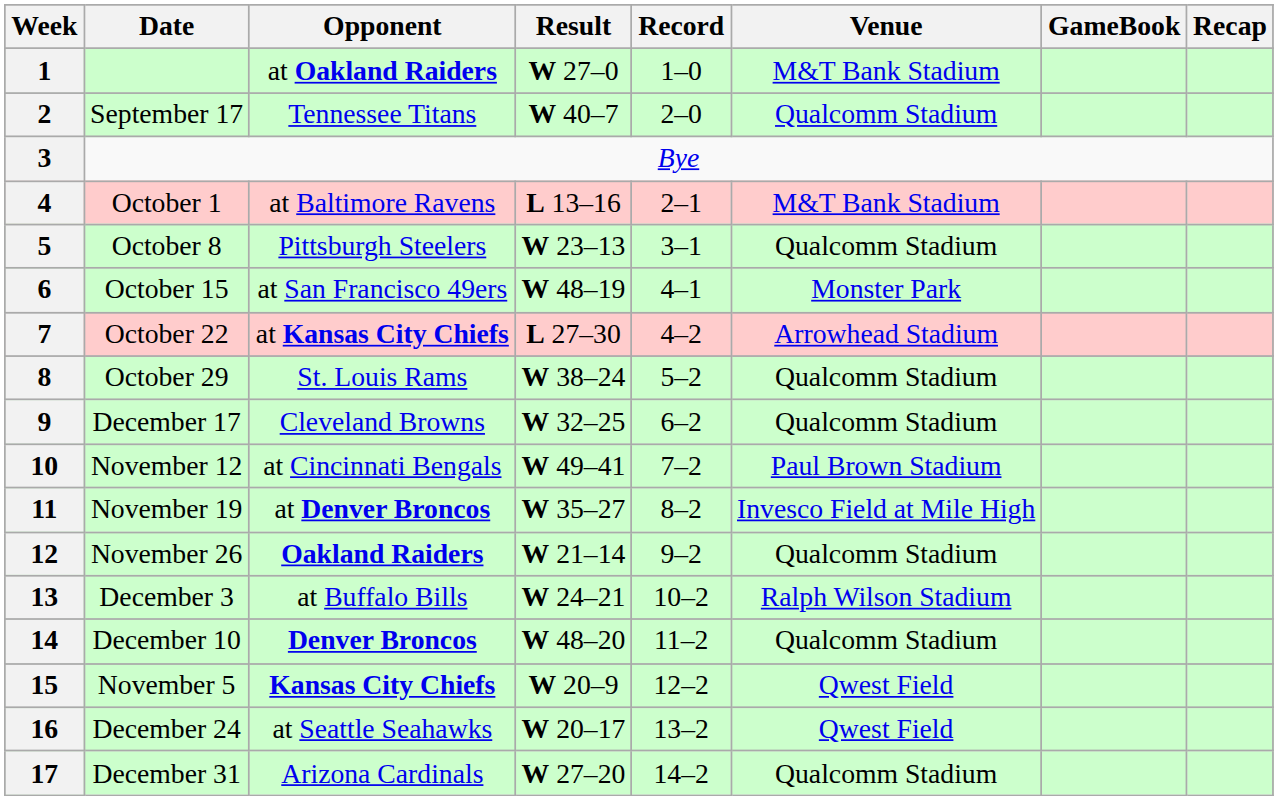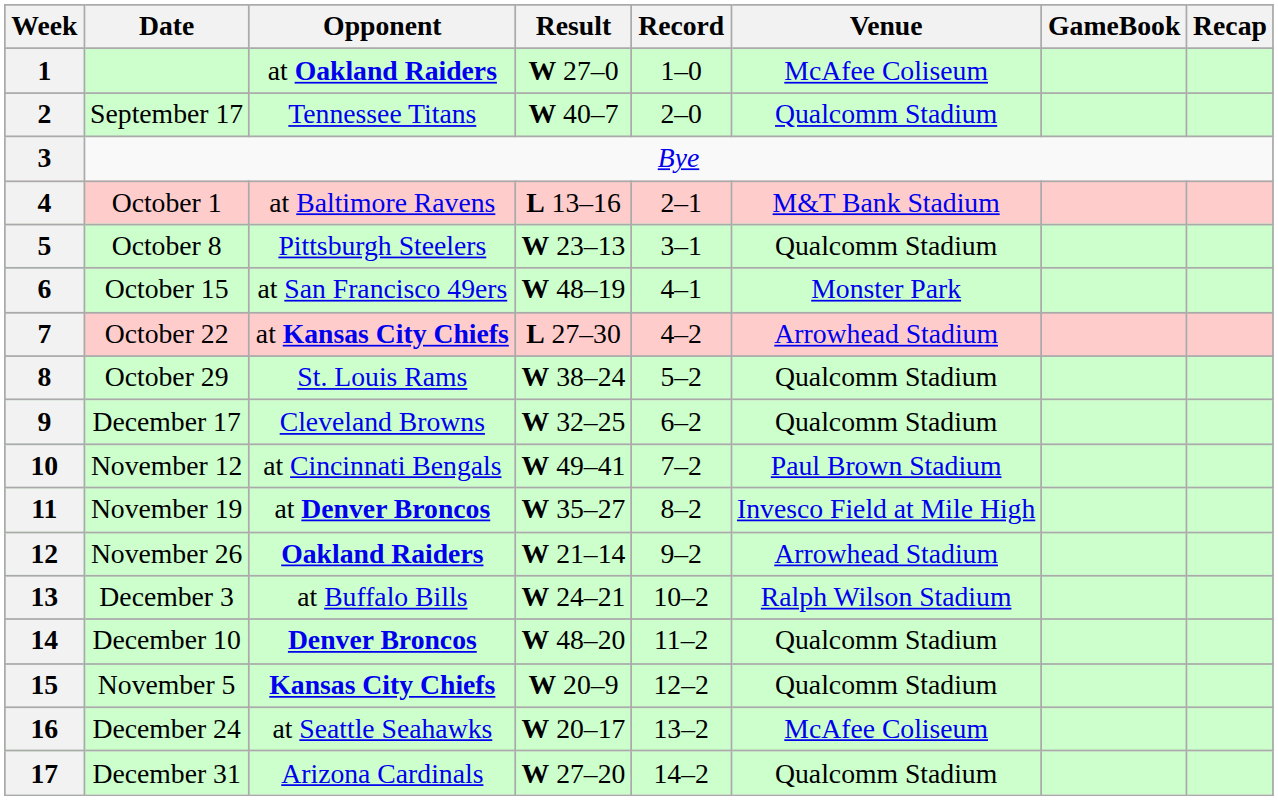(886, 70) M&T Bank Stadium -> (886, 70) McAfee Coliseum
(886, 553) Qualcomm Stadium -> (886, 553) Arrowhead Stadium
(886, 684) Qwest Field -> (886, 684) Qualcomm Stadium
(886, 728) Qwest Field -> (886, 728) McAfee Coliseum
